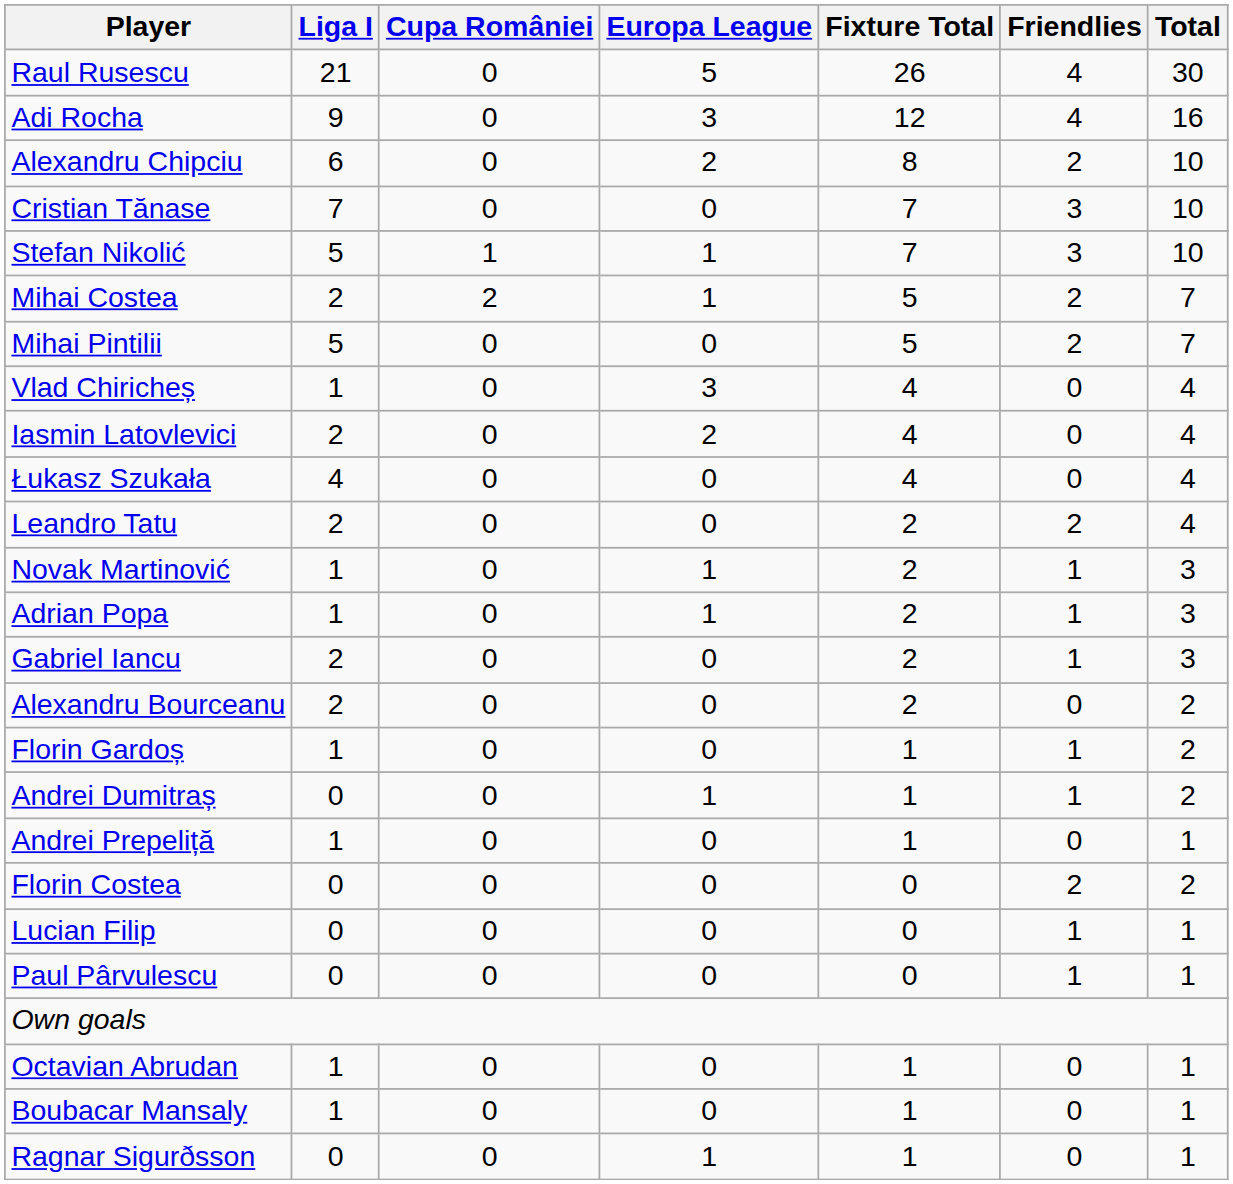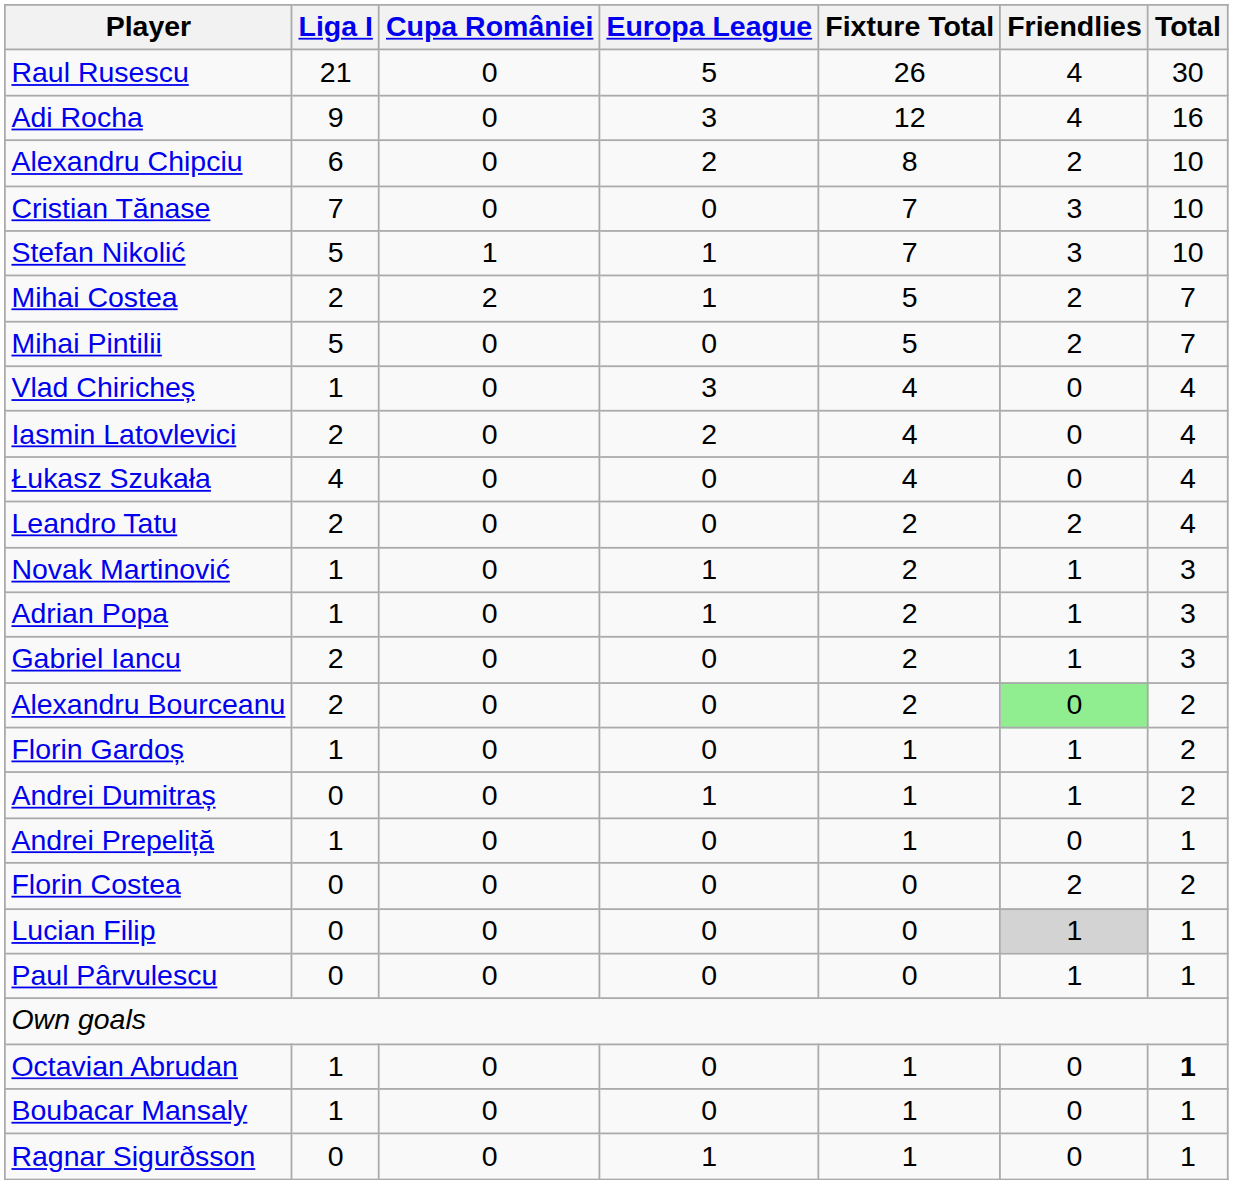(1074, 704) no background -> (1074, 704) lightgreen background
(1074, 930) no background -> (1074, 930) lightgrey background
(1188, 1065) normal -> (1188, 1065) bold
